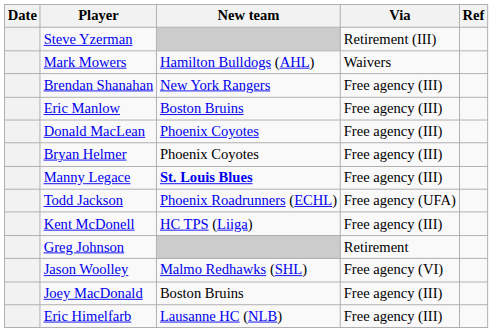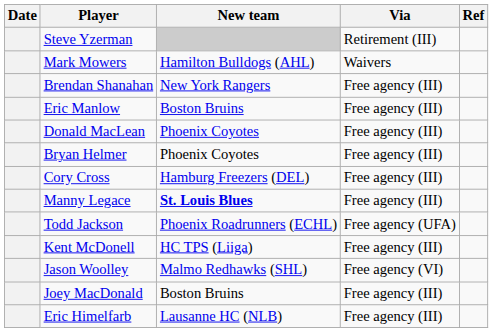+ row: (77, 177)
- row: (84, 246)
